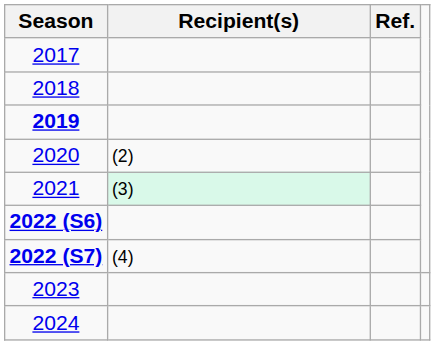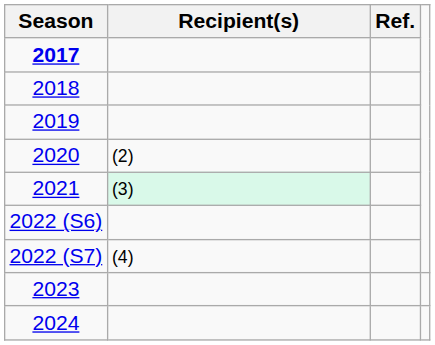(56, 54) normal -> (56, 54) bold
(56, 121) bold -> (56, 121) normal
(56, 222) bold -> (56, 222) normal
(56, 255) bold -> (56, 255) normal
